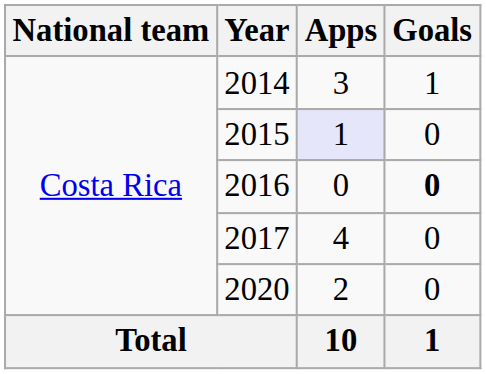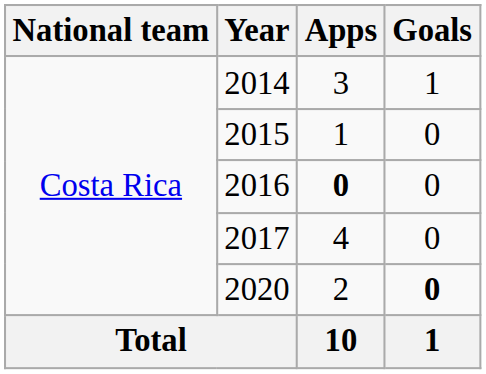(341, 133) lavender background -> (341, 133) no background
(341, 185) normal -> (341, 185) bold
(432, 185) bold -> (432, 185) normal
(432, 289) normal -> (432, 289) bold
